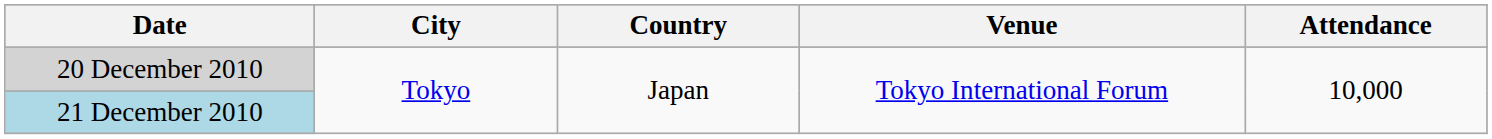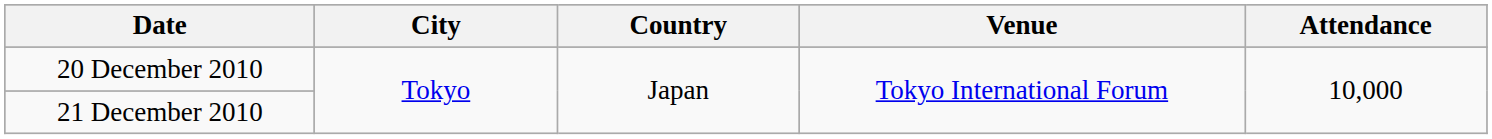(160, 68) lightgrey background -> (160, 68) no background
(160, 111) lightblue background -> (160, 111) no background
